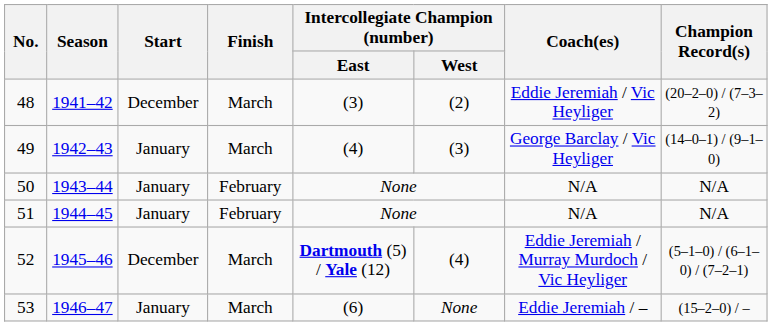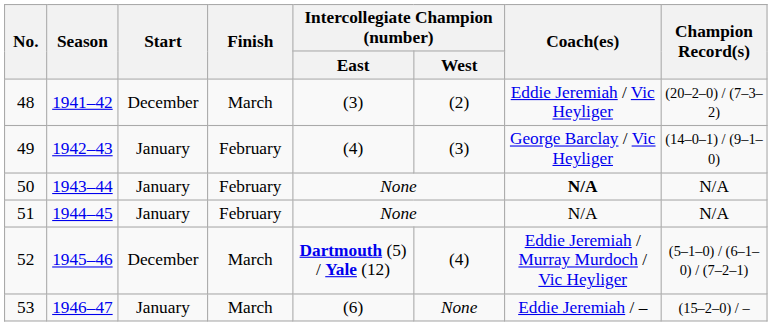(250, 149) March -> (250, 149) February
(583, 186) normal -> (583, 186) bold
